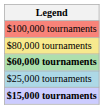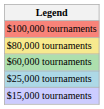(52, 62) bold -> (49, 62) normal
(52, 95) bold -> (49, 95) normal
